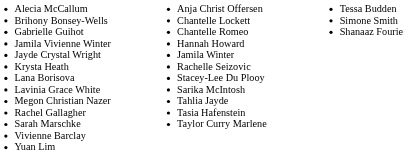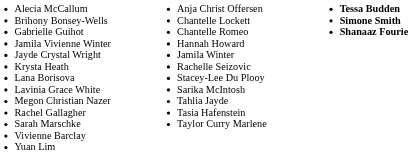(394, 21) normal -> (394, 21) bold
